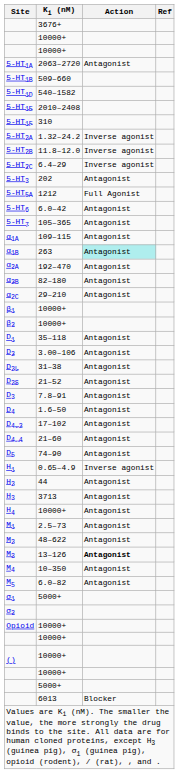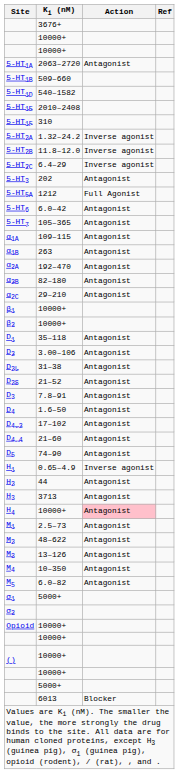(107, 252) paleturquoise background -> (107, 252) no background
(107, 511) no background -> (107, 511) pink background
(107, 555) bold -> (107, 555) normal
